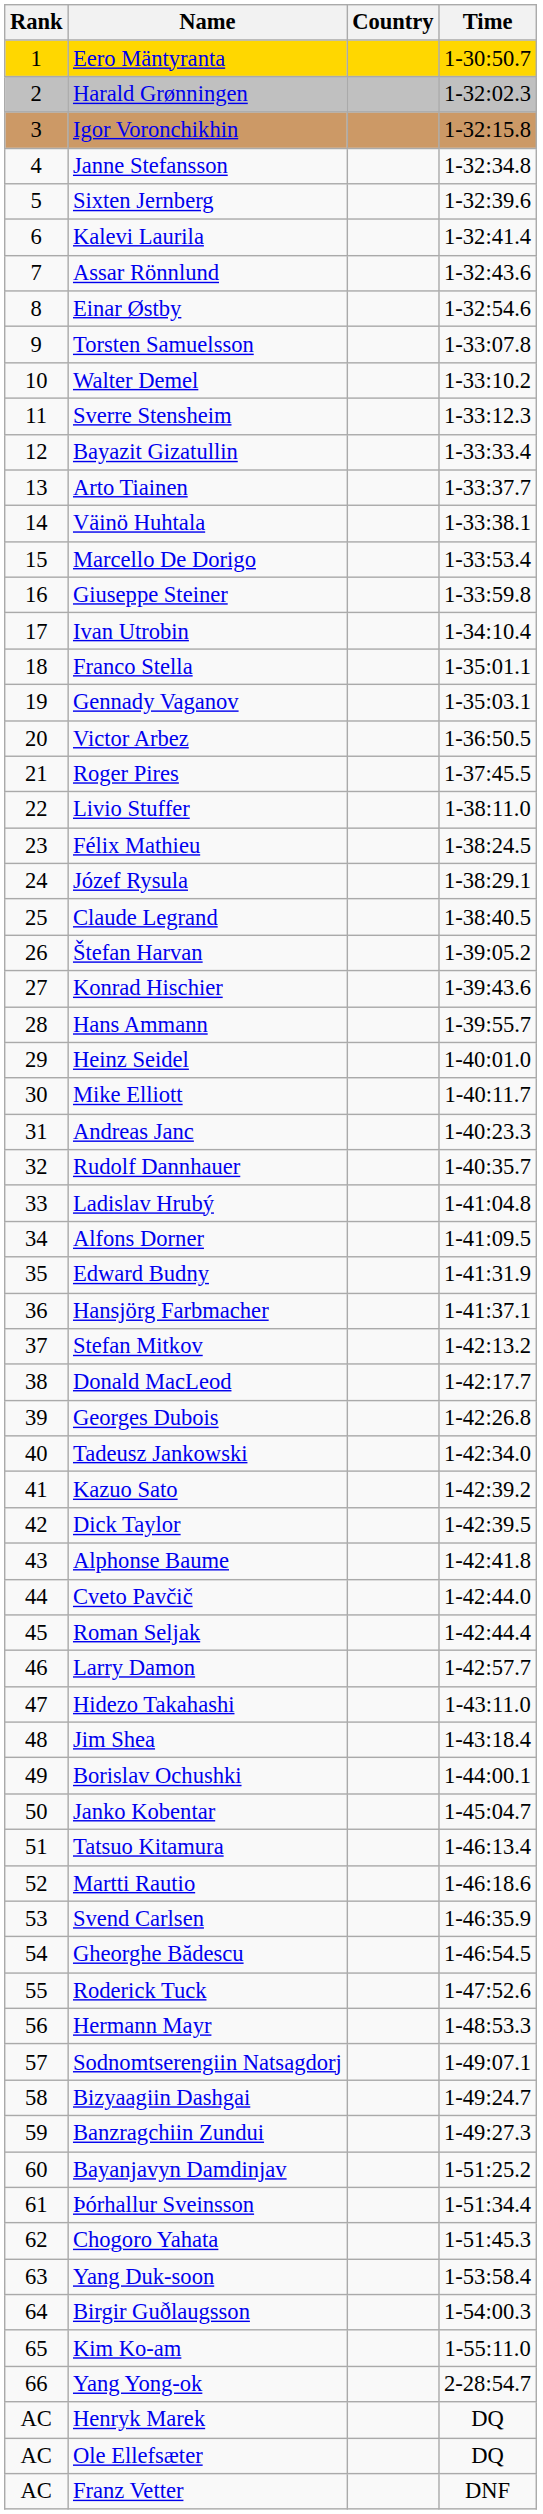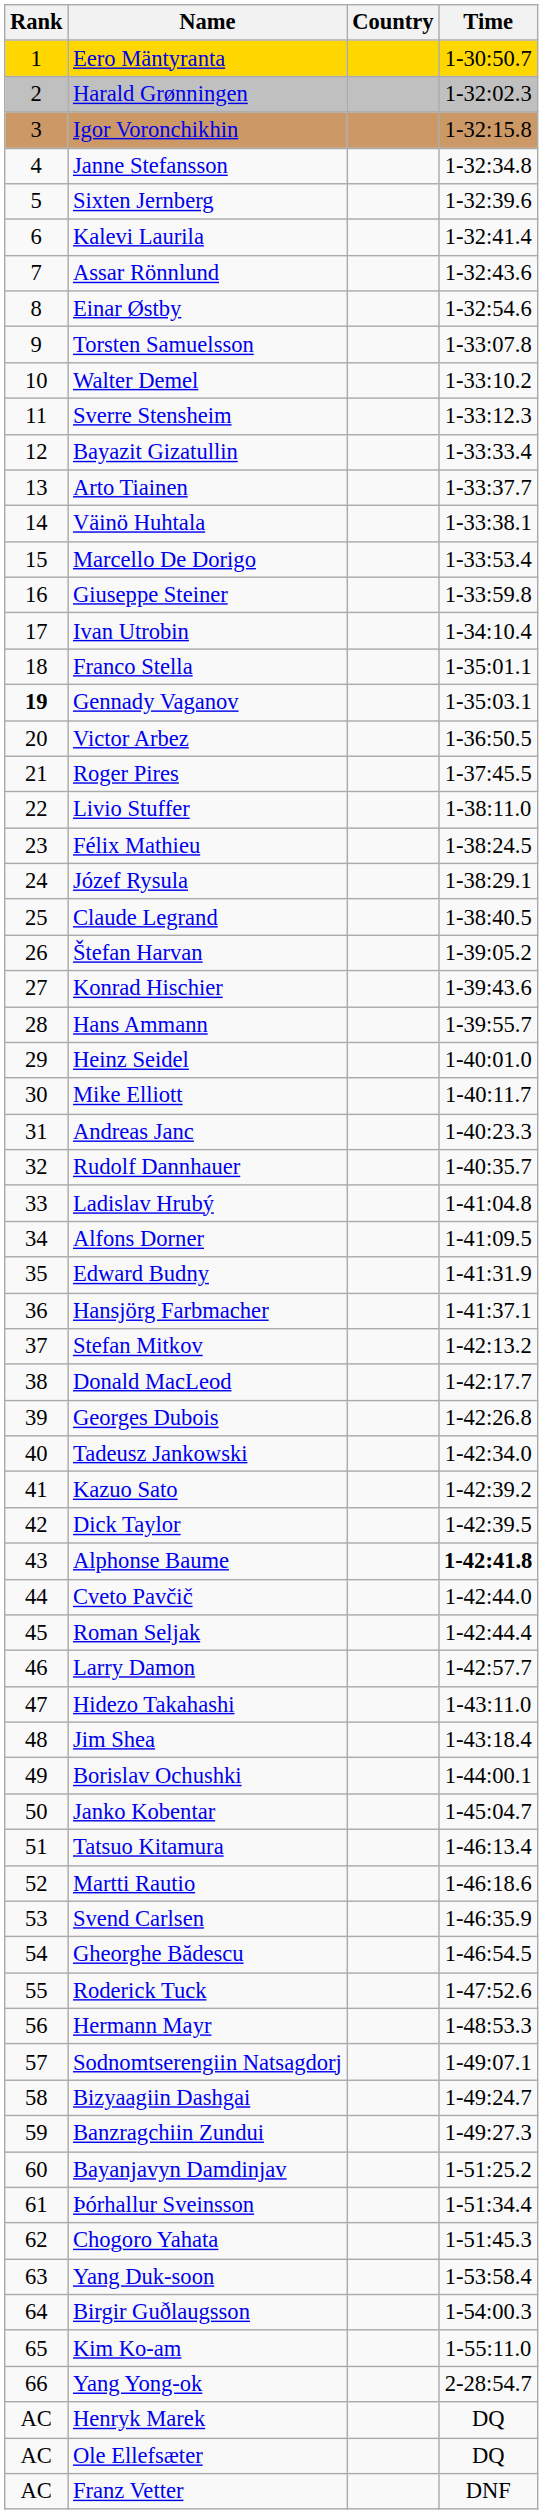(36, 702) normal -> (36, 702) bold
(488, 1560) normal -> (488, 1560) bold
